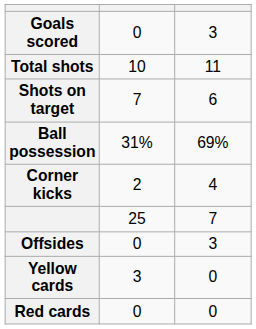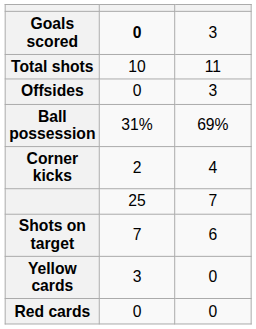(137, 32) normal -> (137, 32) bold
rows swapped: (52, 100) <-> (52, 243)
